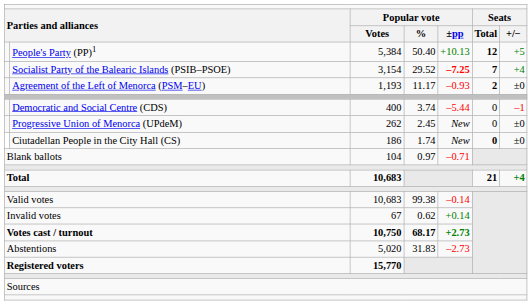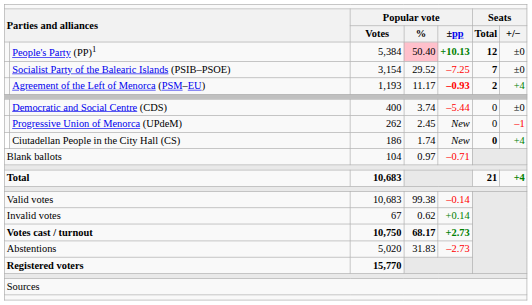(424, 51) no background -> (424, 51) pink background
(455, 51) normal -> (455, 51) bold
(519, 51) +5 -> (519, 51) ±0
(458, 69) bold -> (458, 69) normal
(519, 69) +4 -> (519, 69) ±0
(458, 86) normal -> (458, 86) bold
(519, 86) ±0 -> (519, 86) +4
(520, 107) –1 -> (519, 107) ±0
(519, 124) ±0 -> (520, 124) –1
(519, 140) ±0 -> (519, 140) +4
